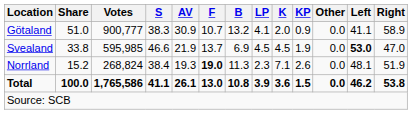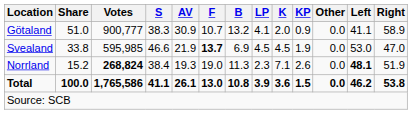(212, 48) normal -> (212, 48) bold
(361, 48) bold -> (361, 48) normal
(123, 65) normal -> (123, 65) bold
(212, 65) bold -> (212, 65) normal
(361, 65) normal -> (361, 65) bold
